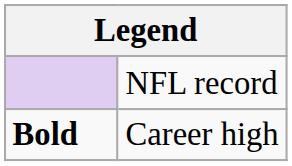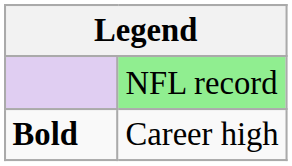(201, 82) no background -> (201, 82) lightgreen background
